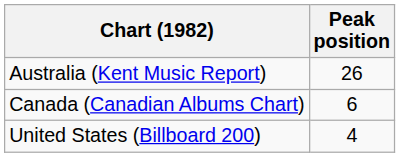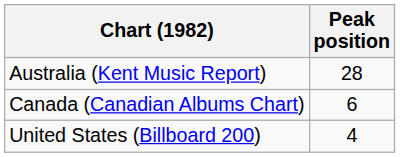(352, 73) 26 -> (352, 73) 28
